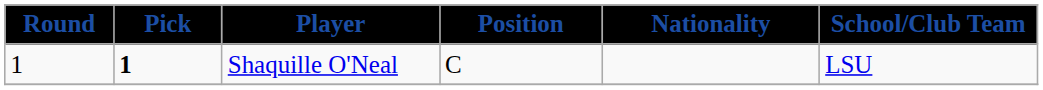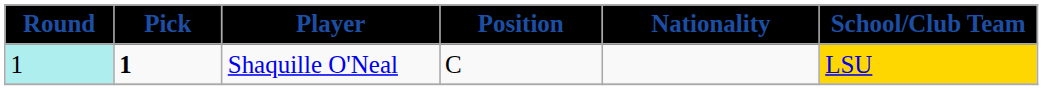(17, 63) no background -> (17, 63) paleturquoise background
(849, 63) no background -> (849, 63) gold background
